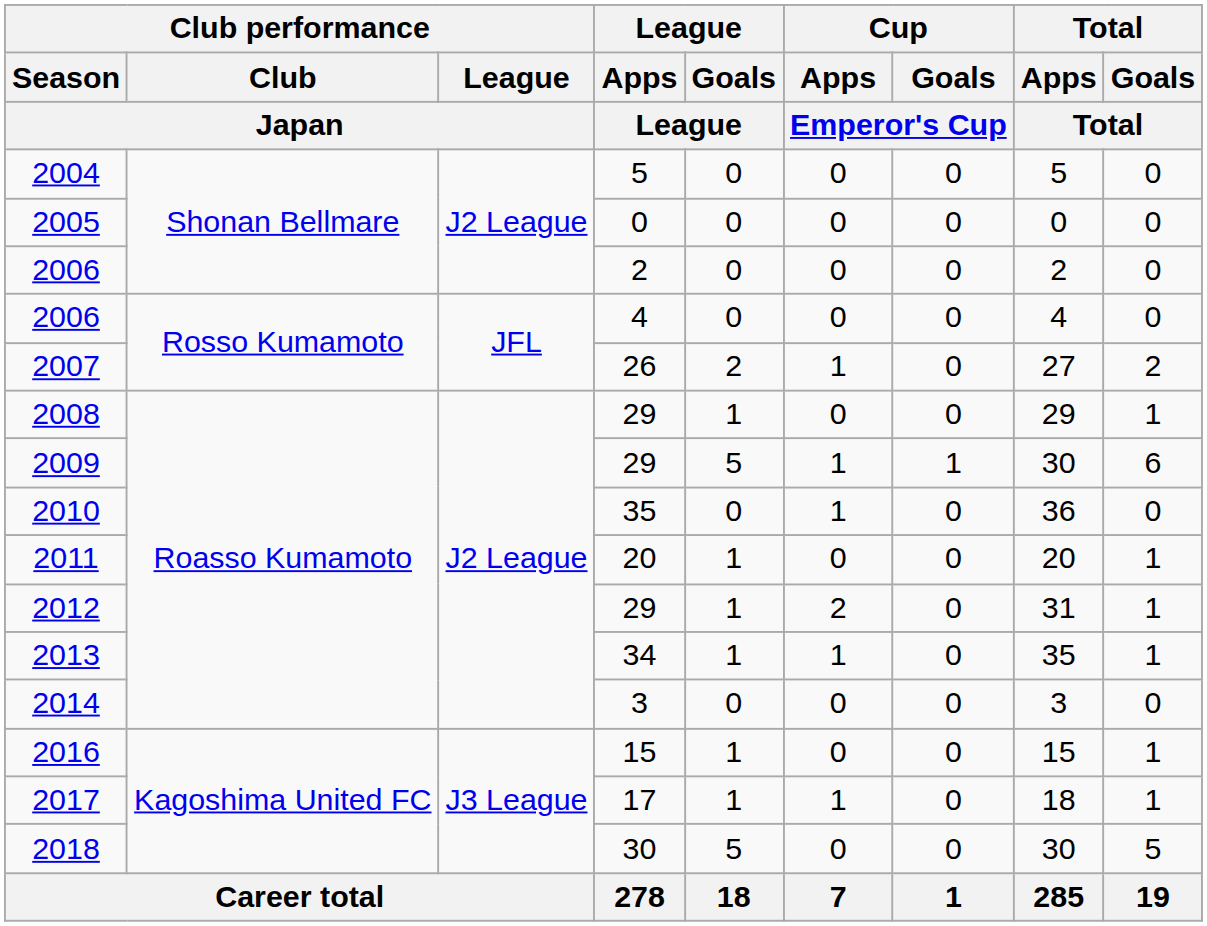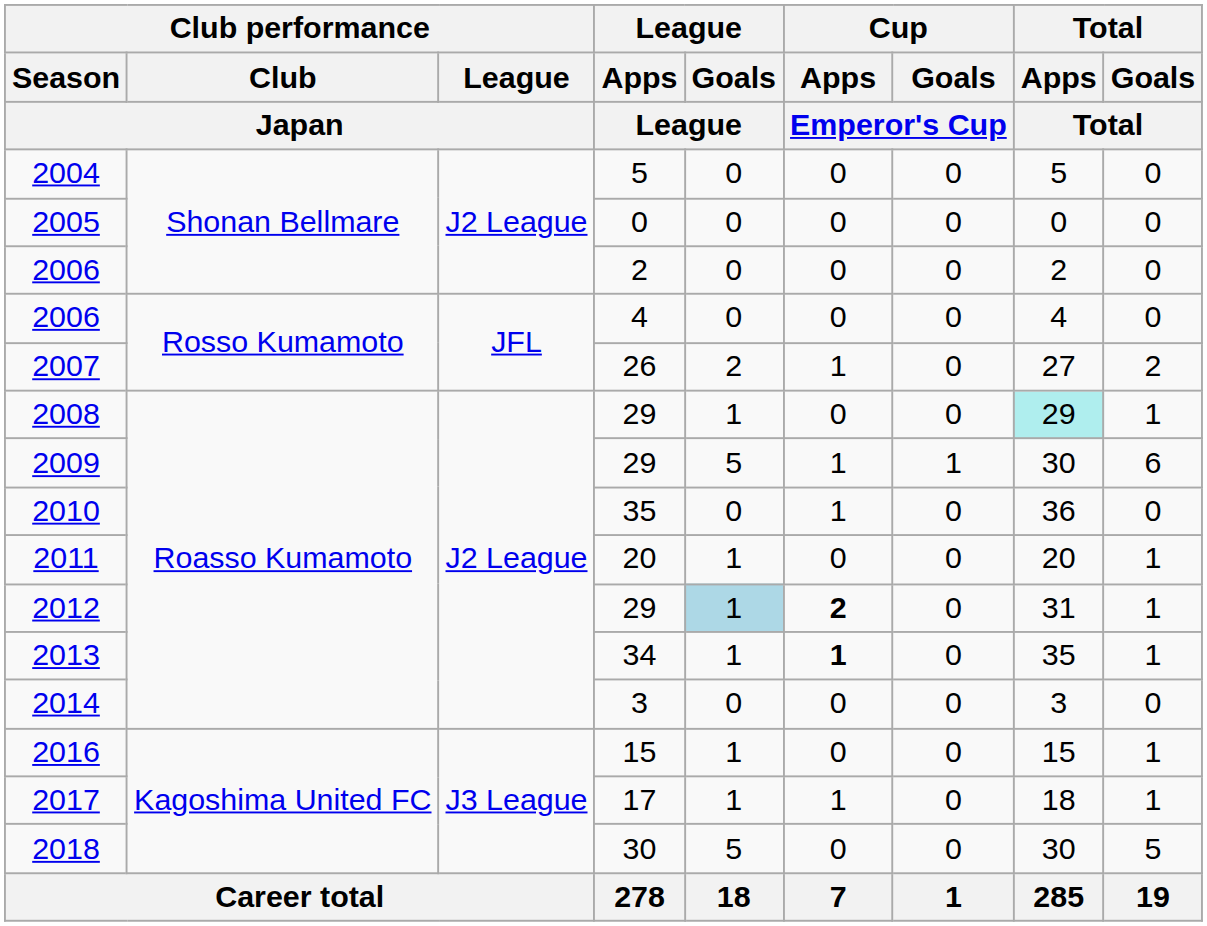(1059, 414) no background -> (1059, 414) paleturquoise background
(734, 607) no background -> (734, 607) lightblue background
(838, 607) normal -> (838, 607) bold
(838, 655) normal -> (838, 655) bold
